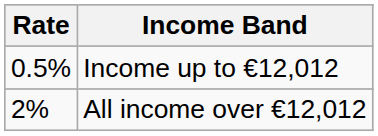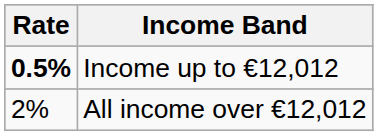(41, 67) normal -> (41, 67) bold
